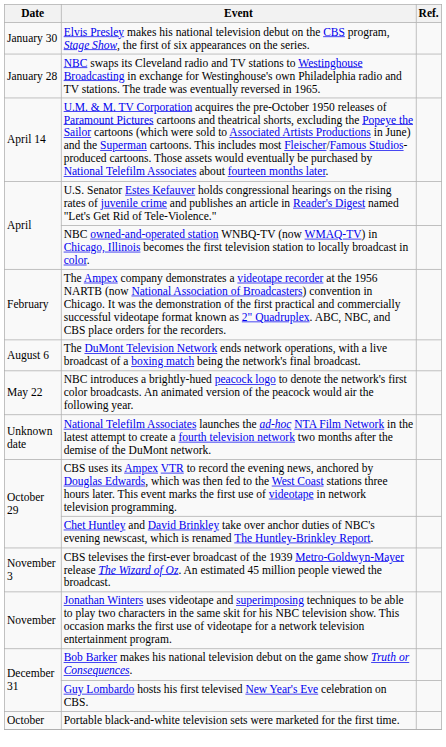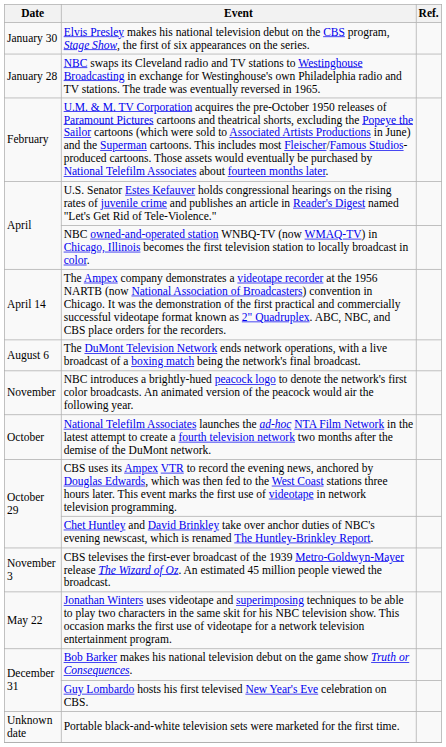(26, 139) April 14 -> (28, 139) February
(28, 304) February -> (26, 304) April 14
(25, 393) May 22 -> (31, 393) November
(30, 437) Unknown date -> (26, 437) October
(31, 620) November -> (25, 620) May 22
(26, 720) October -> (30, 727) Unknown date
